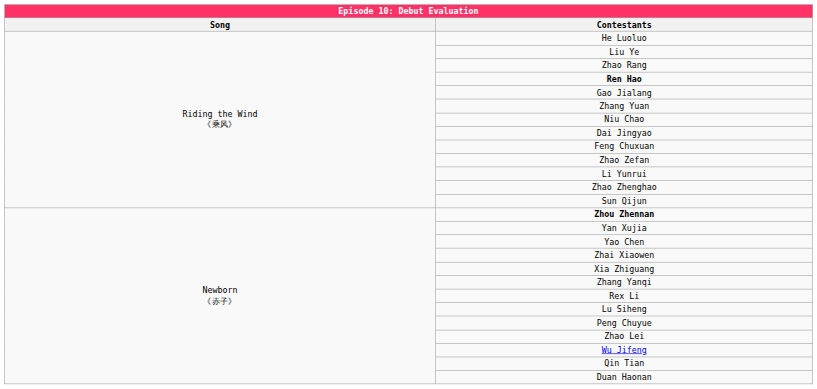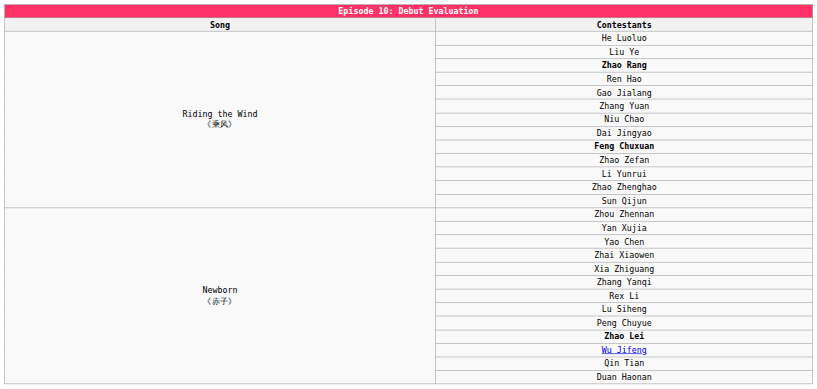(624, 65) normal -> (624, 65) bold
(624, 79) bold -> (624, 79) normal
(624, 147) normal -> (624, 147) bold
(624, 214) bold -> (624, 214) normal
(624, 337) normal -> (624, 337) bold
